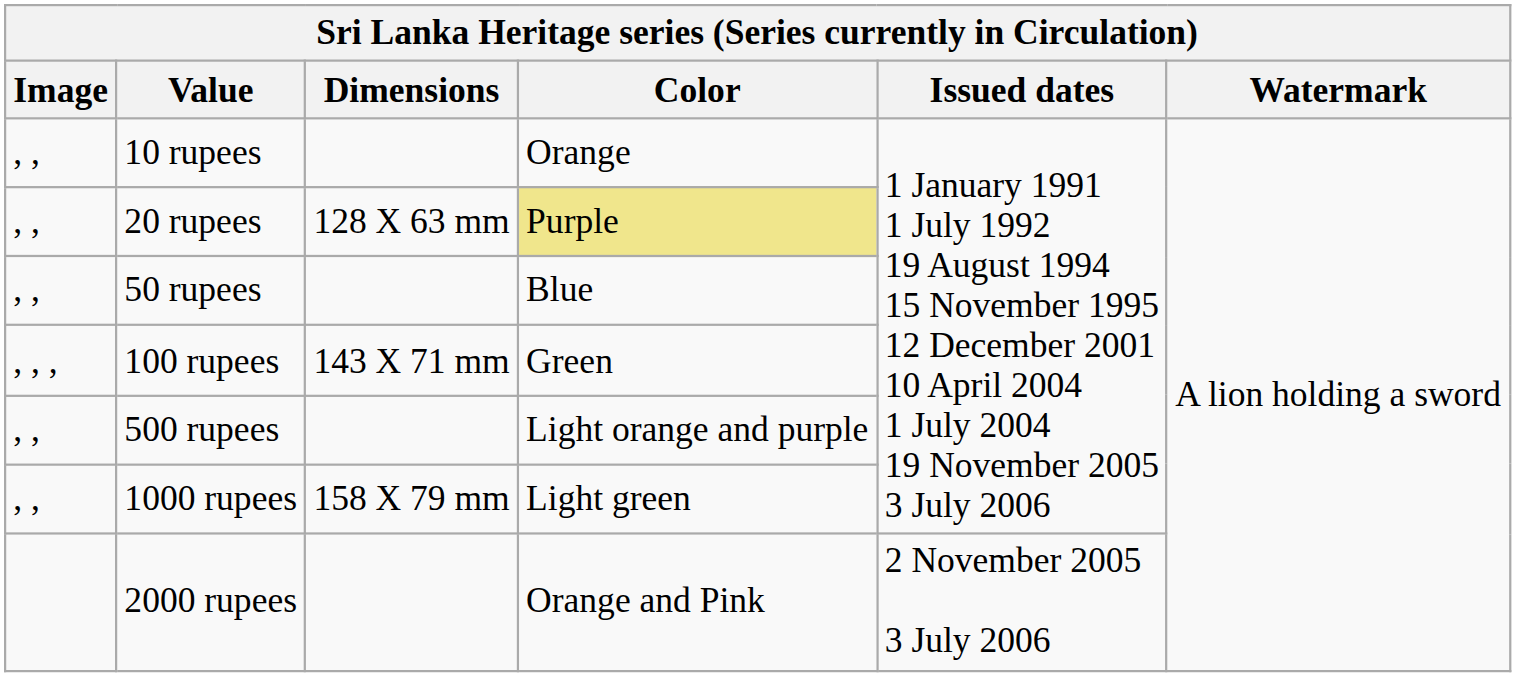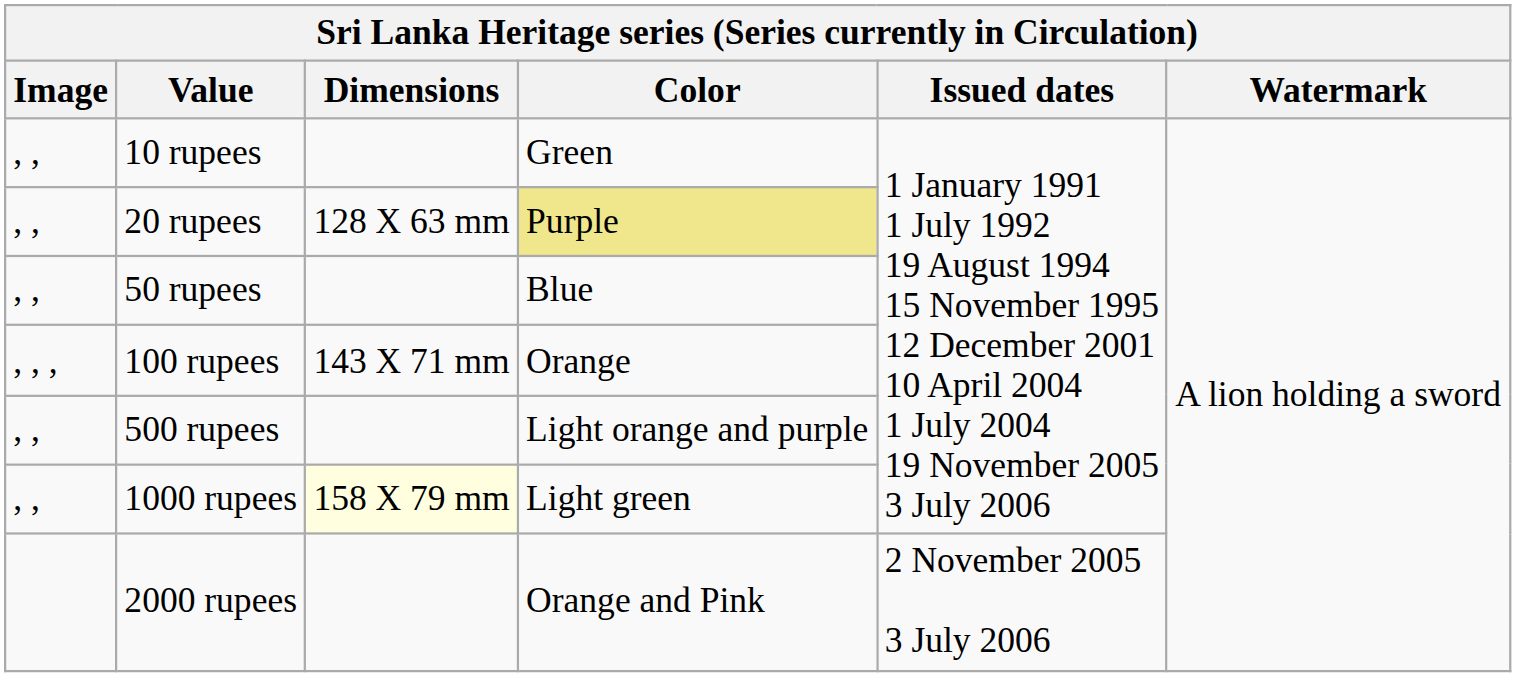(578, 151) Orange -> (570, 151) Green
(570, 359) Green -> (578, 359) Orange
(412, 498) no background -> (412, 498) lightyellow background
